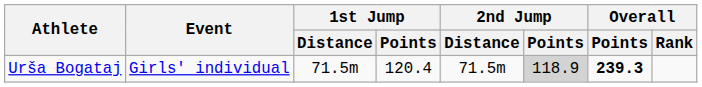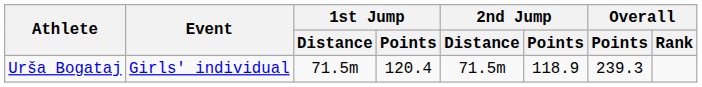(556, 69) lightgrey background -> (556, 69) no background
(620, 69) bold -> (620, 69) normal
